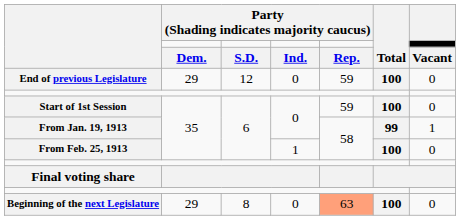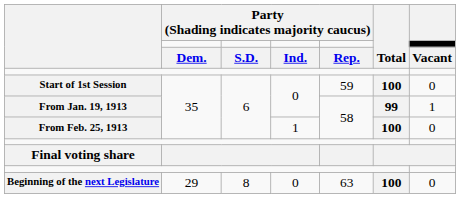- row: (83, 79)
(347, 204) lightsalmon background -> (347, 182) no background
